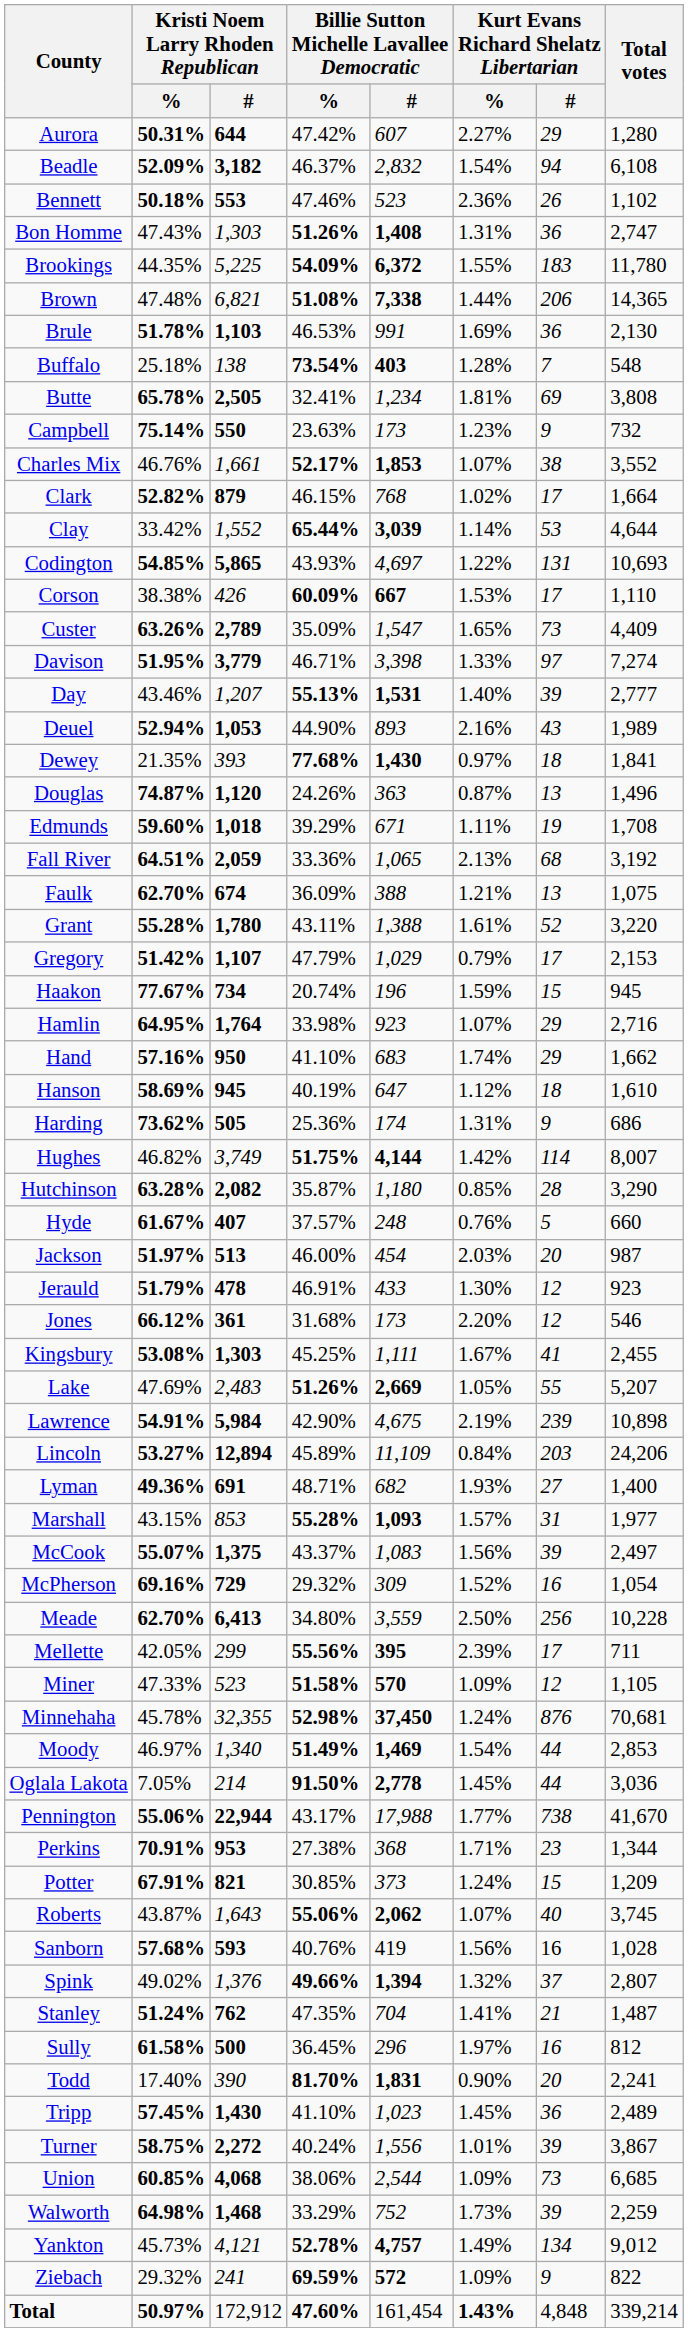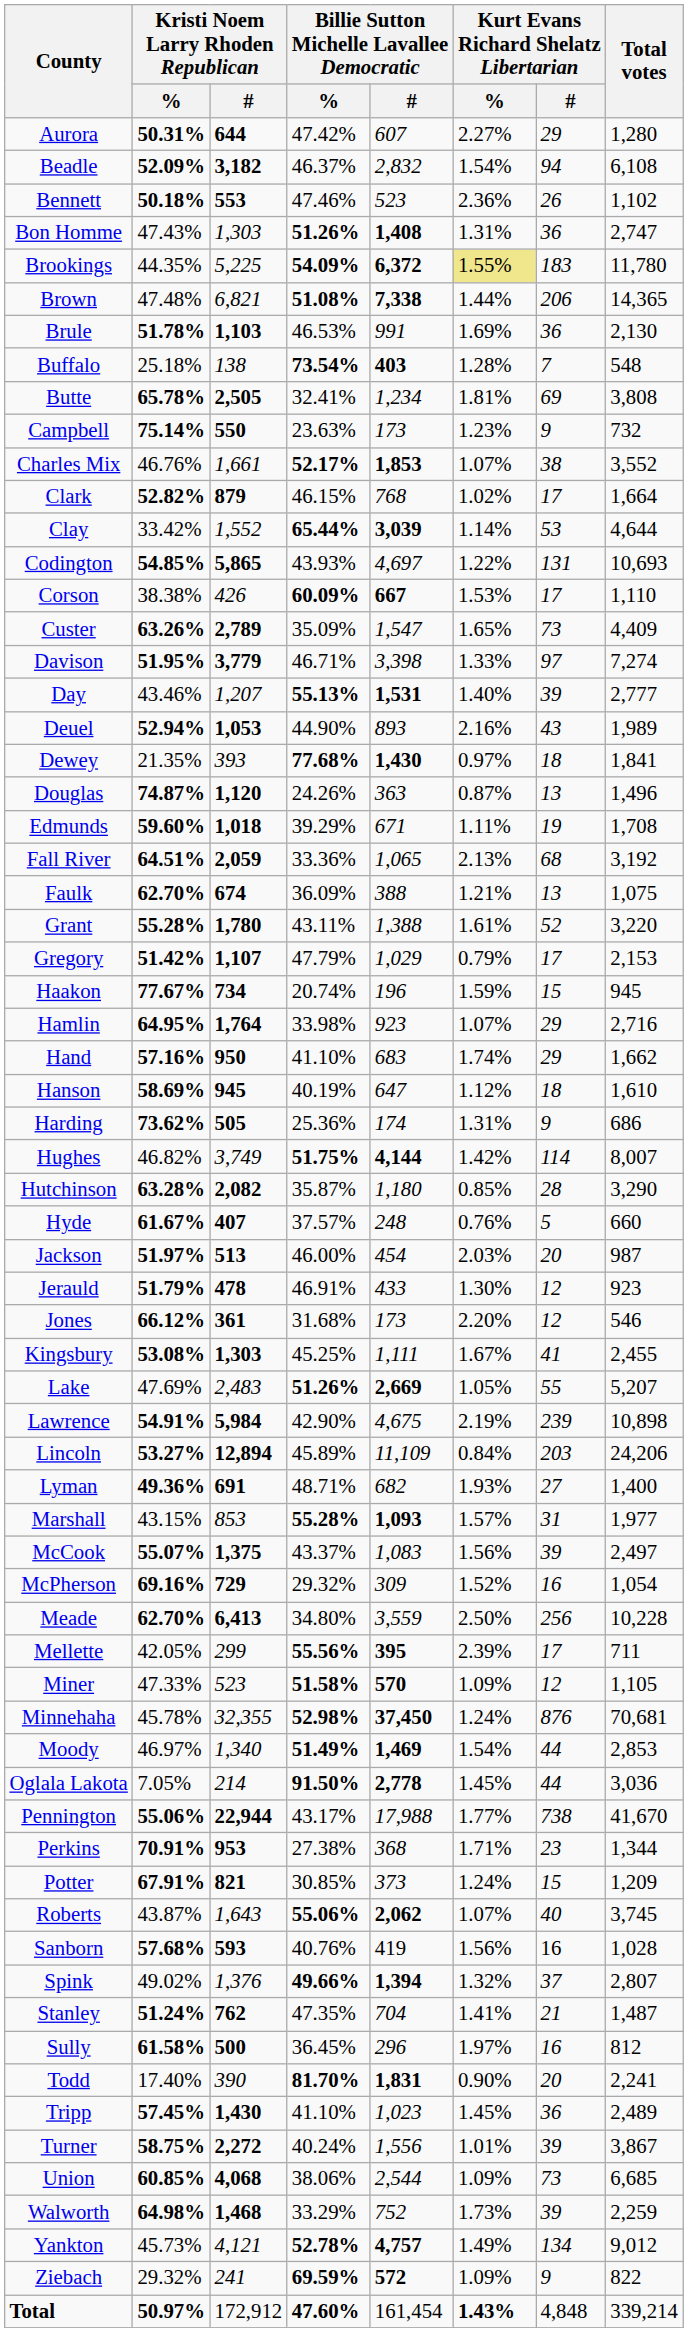(485, 265) no background -> (485, 265) khaki background
